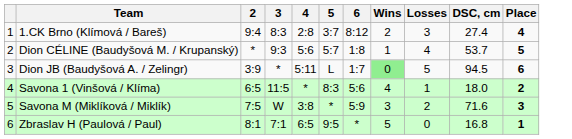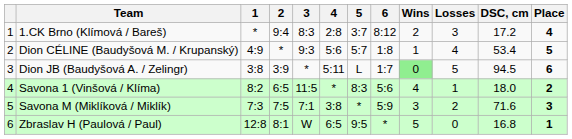+ column: (255, 13)
(476, 32) 27.4 -> (505, 32) 17.2
(476, 50) 53.7 -> (505, 50) 53.4
(278, 106) W -> (306, 106) 7:1
(278, 124) 7:1 -> (306, 124) W
